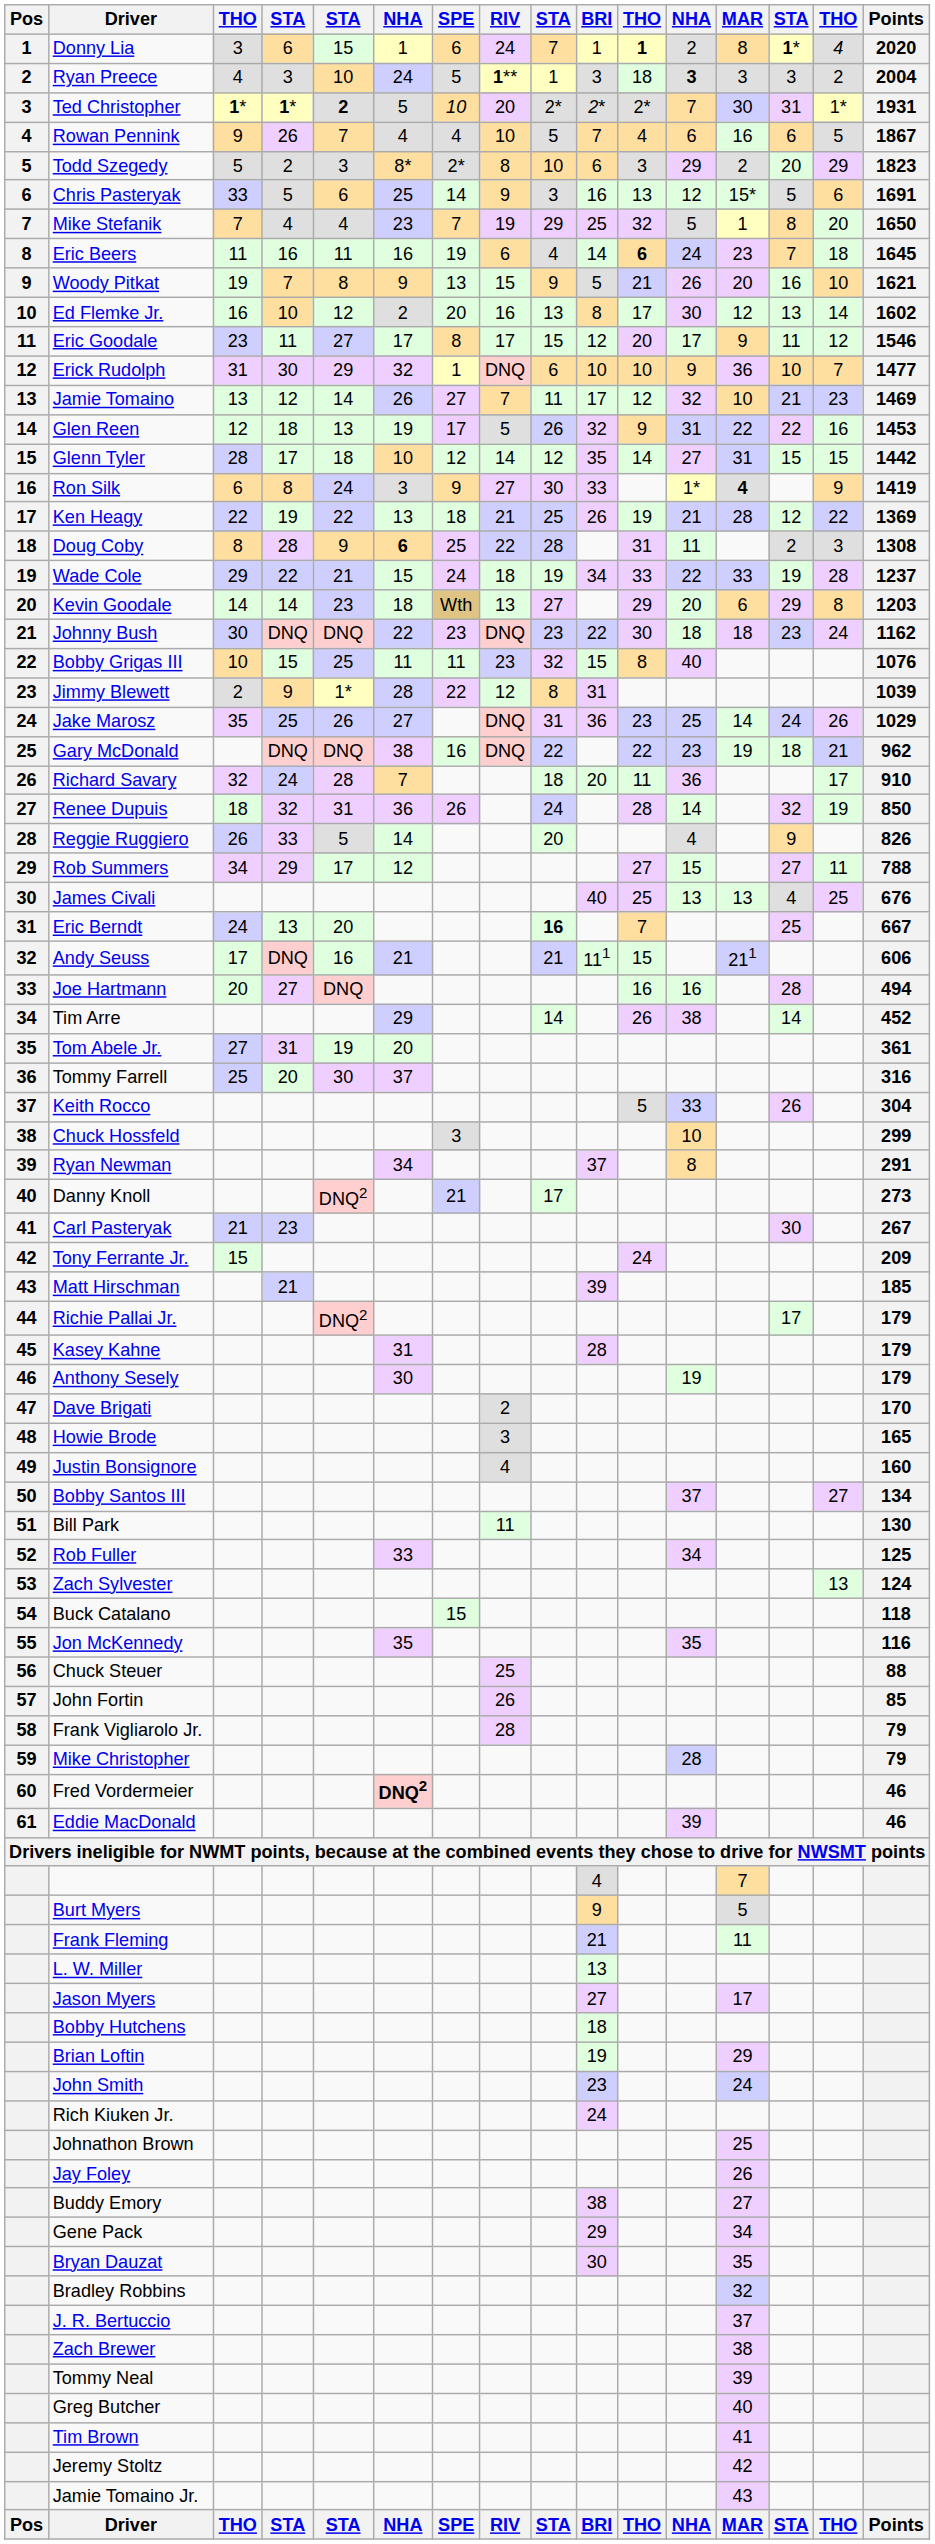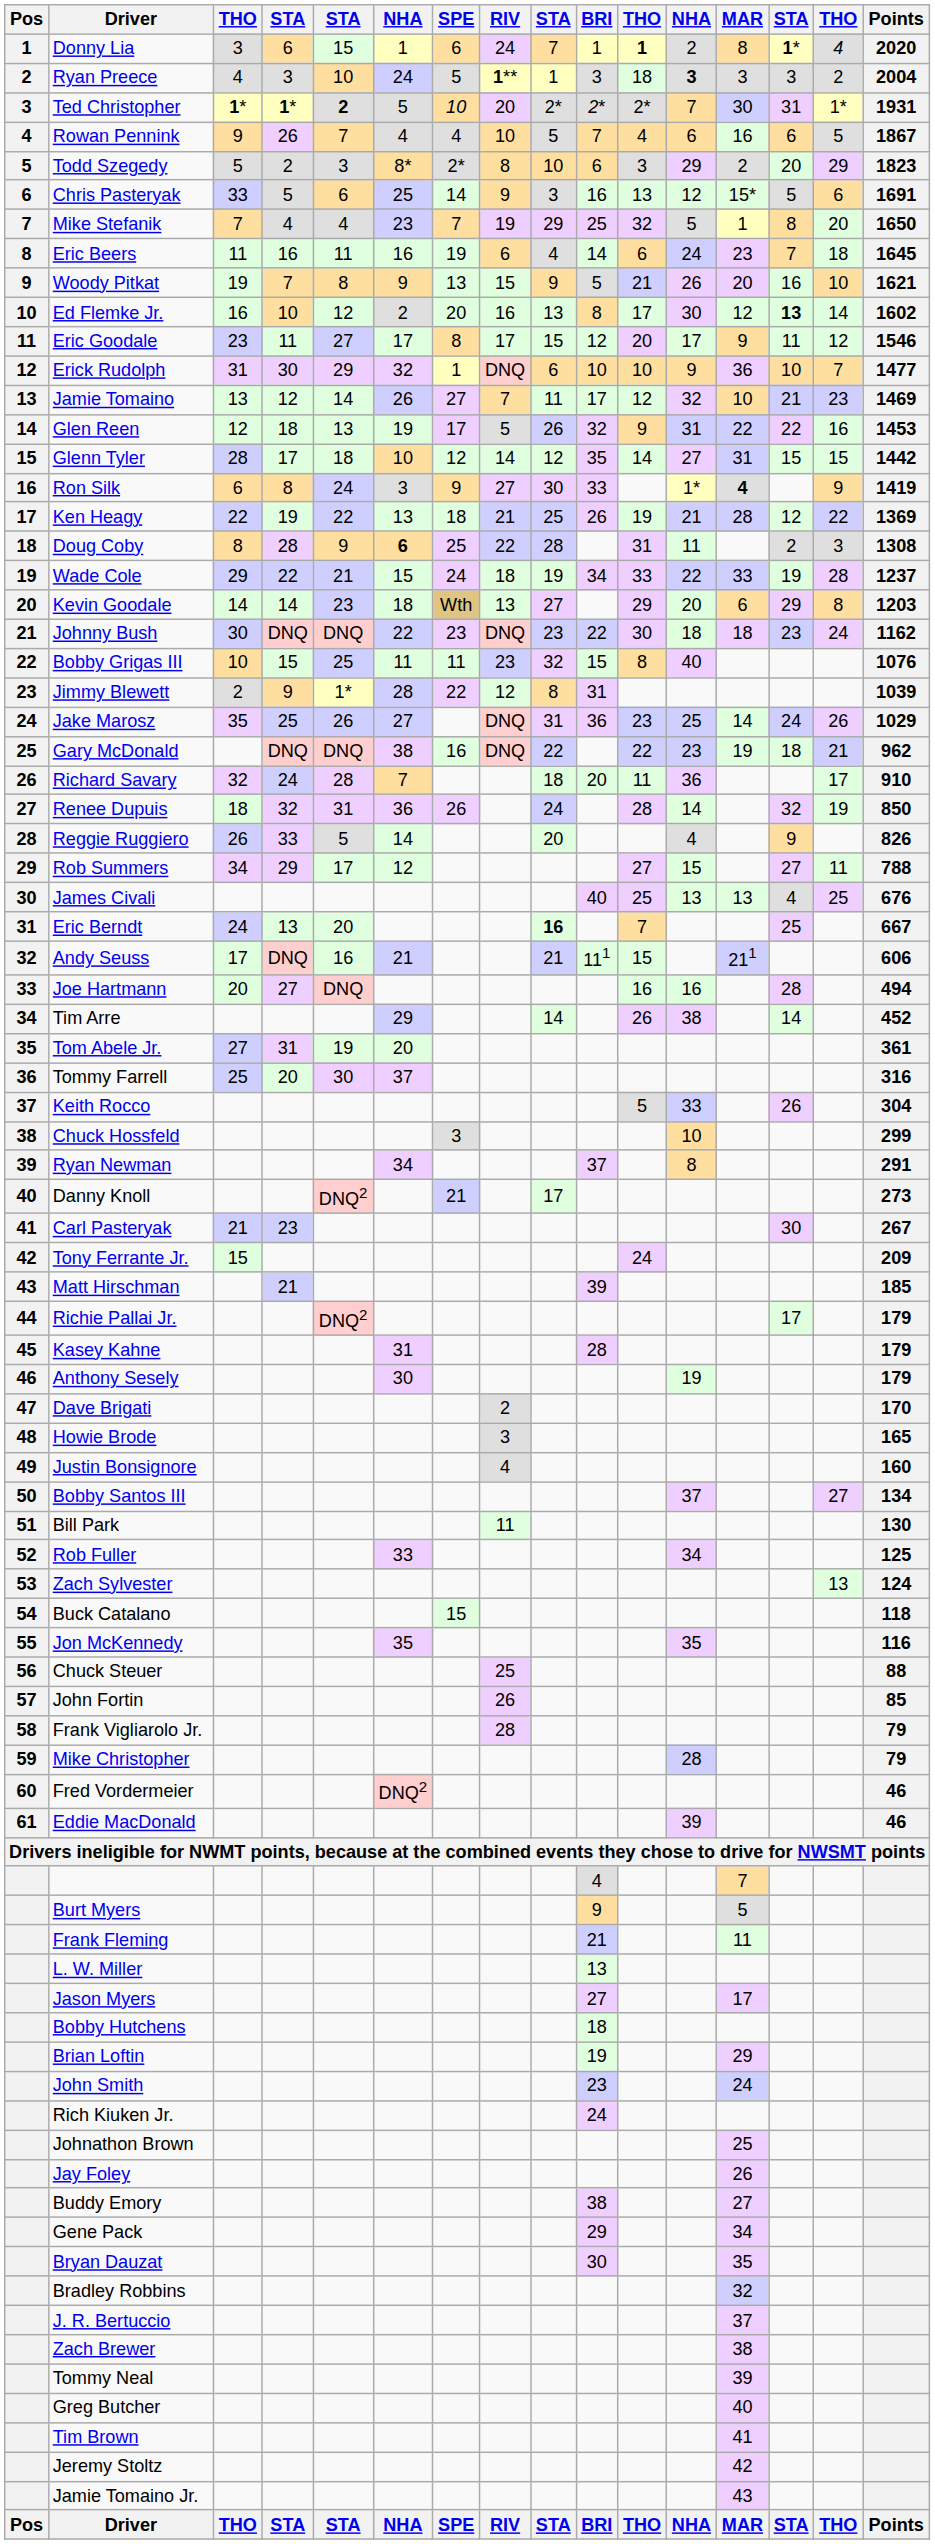(642, 254) bold -> (642, 254) normal
(791, 312) normal -> (791, 312) bold
(403, 1791) bold -> (403, 1791) normal
